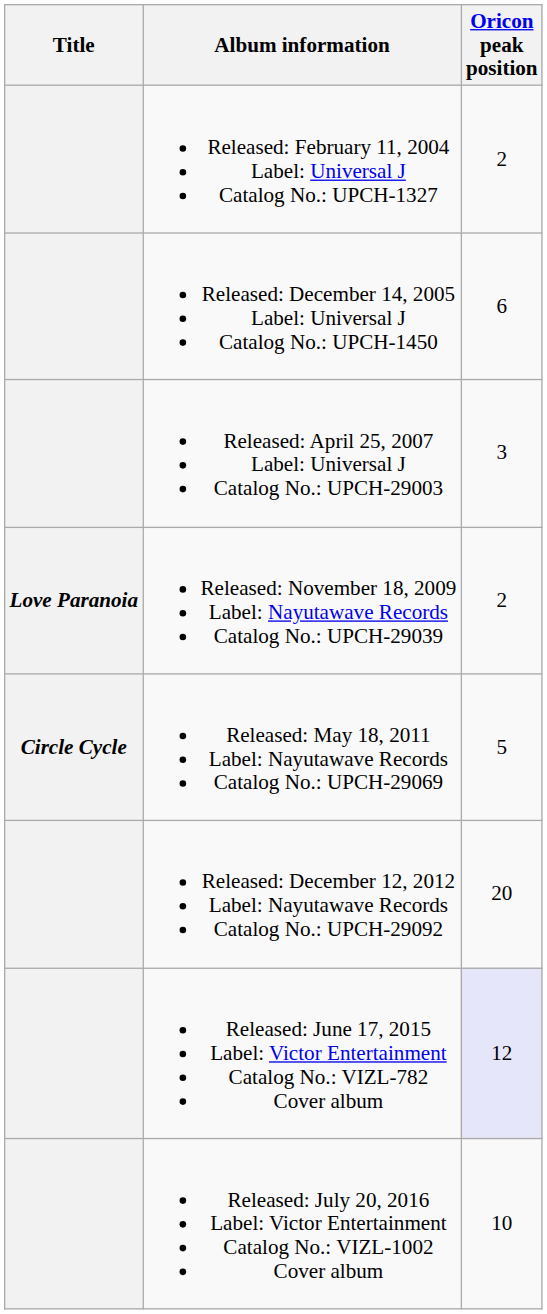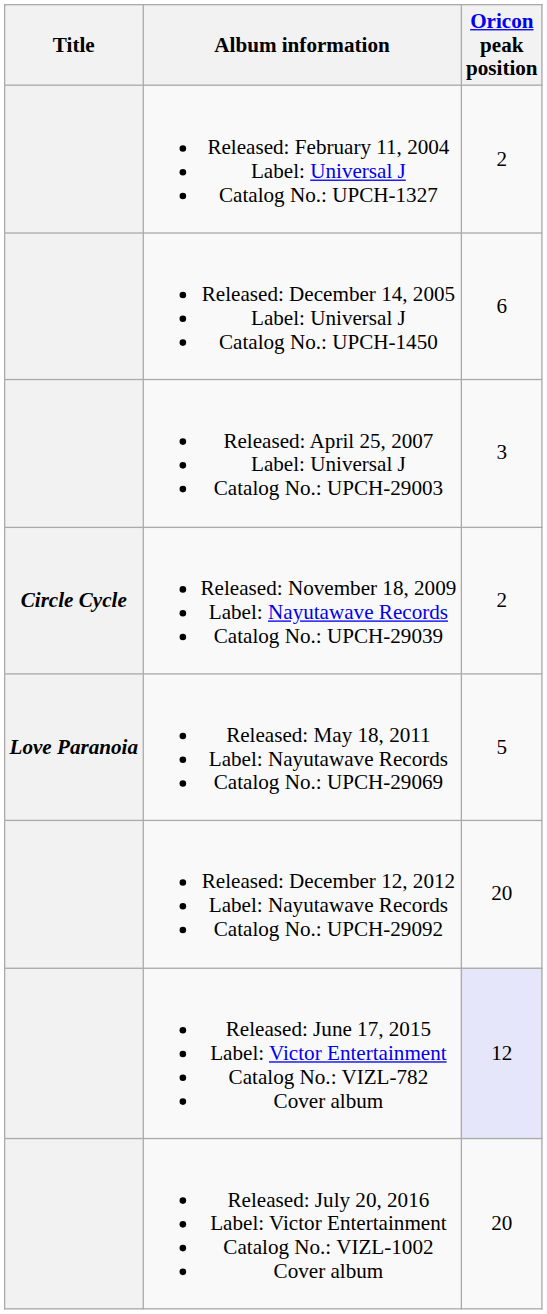(74, 600) Love Paranoia -> (74, 600) Circle Cycle
(74, 747) Circle Cycle -> (74, 747) Love Paranoia
(502, 1223) 10 -> (502, 1223) 20
